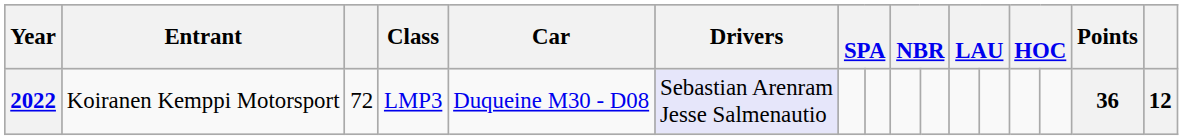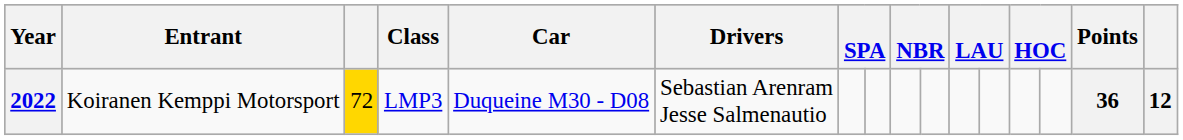(362, 100) no background -> (362, 100) gold background
(747, 100) lavender background -> (747, 100) no background
